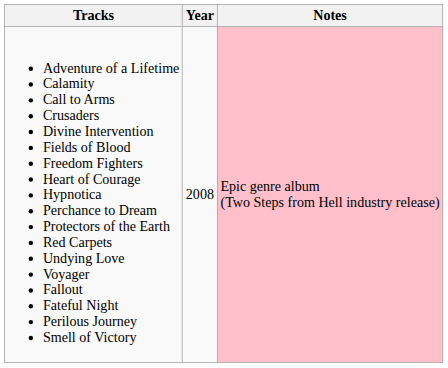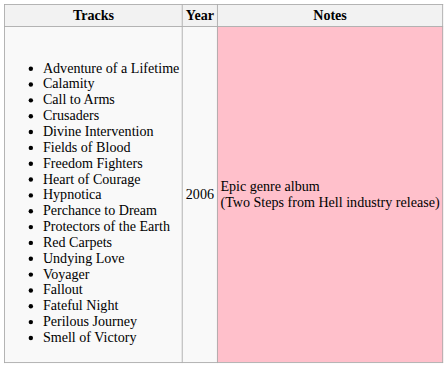(200, 194) 2008 -> (200, 194) 2006
